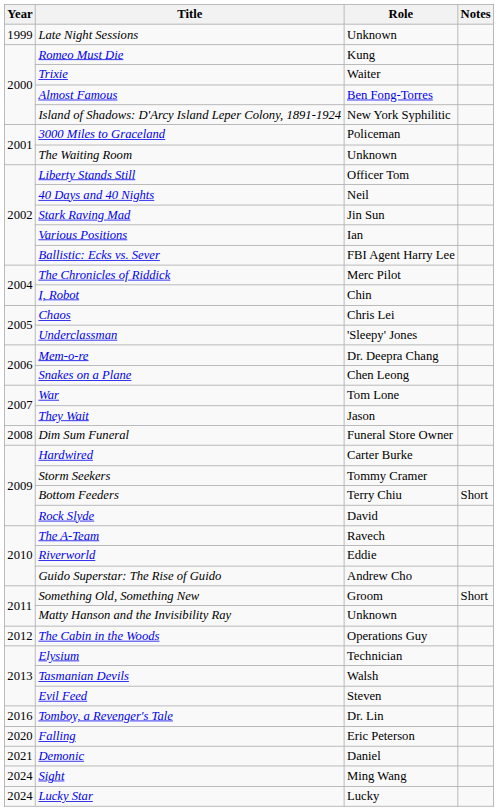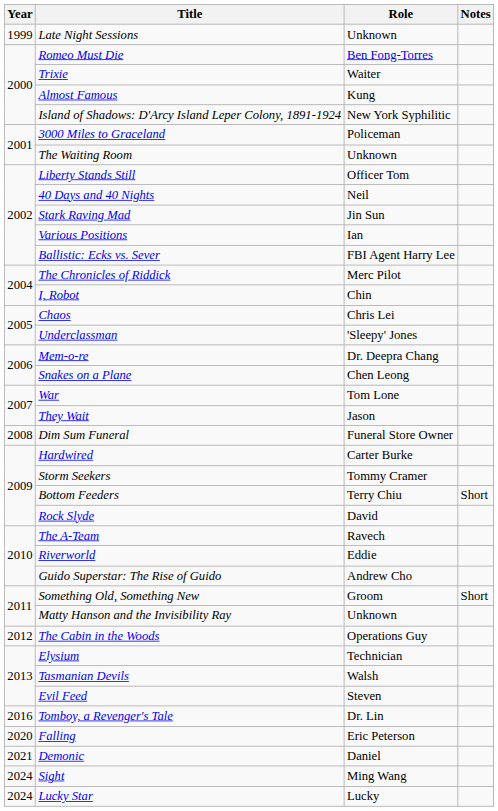(361, 54) Kung -> (390, 54) Ben Fong-Torres
(390, 94) Ben Fong-Torres -> (361, 94) Kung
